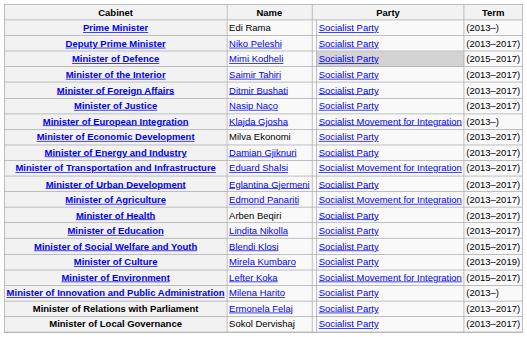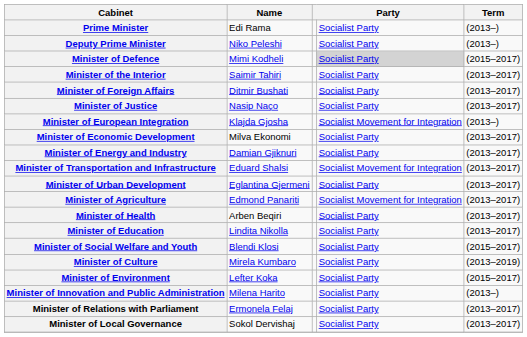(493, 43) (2013–2017) -> (483, 43) (2013–)
(390, 277) Socialist Movement for Integration -> (349, 277) Socialist Party
